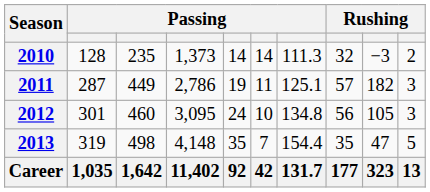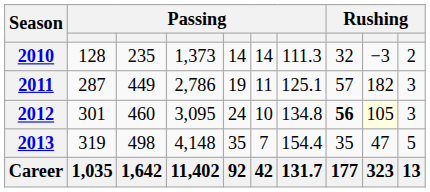(344, 114) normal -> (344, 114) bold
(380, 114) no background -> (380, 114) lightyellow background
